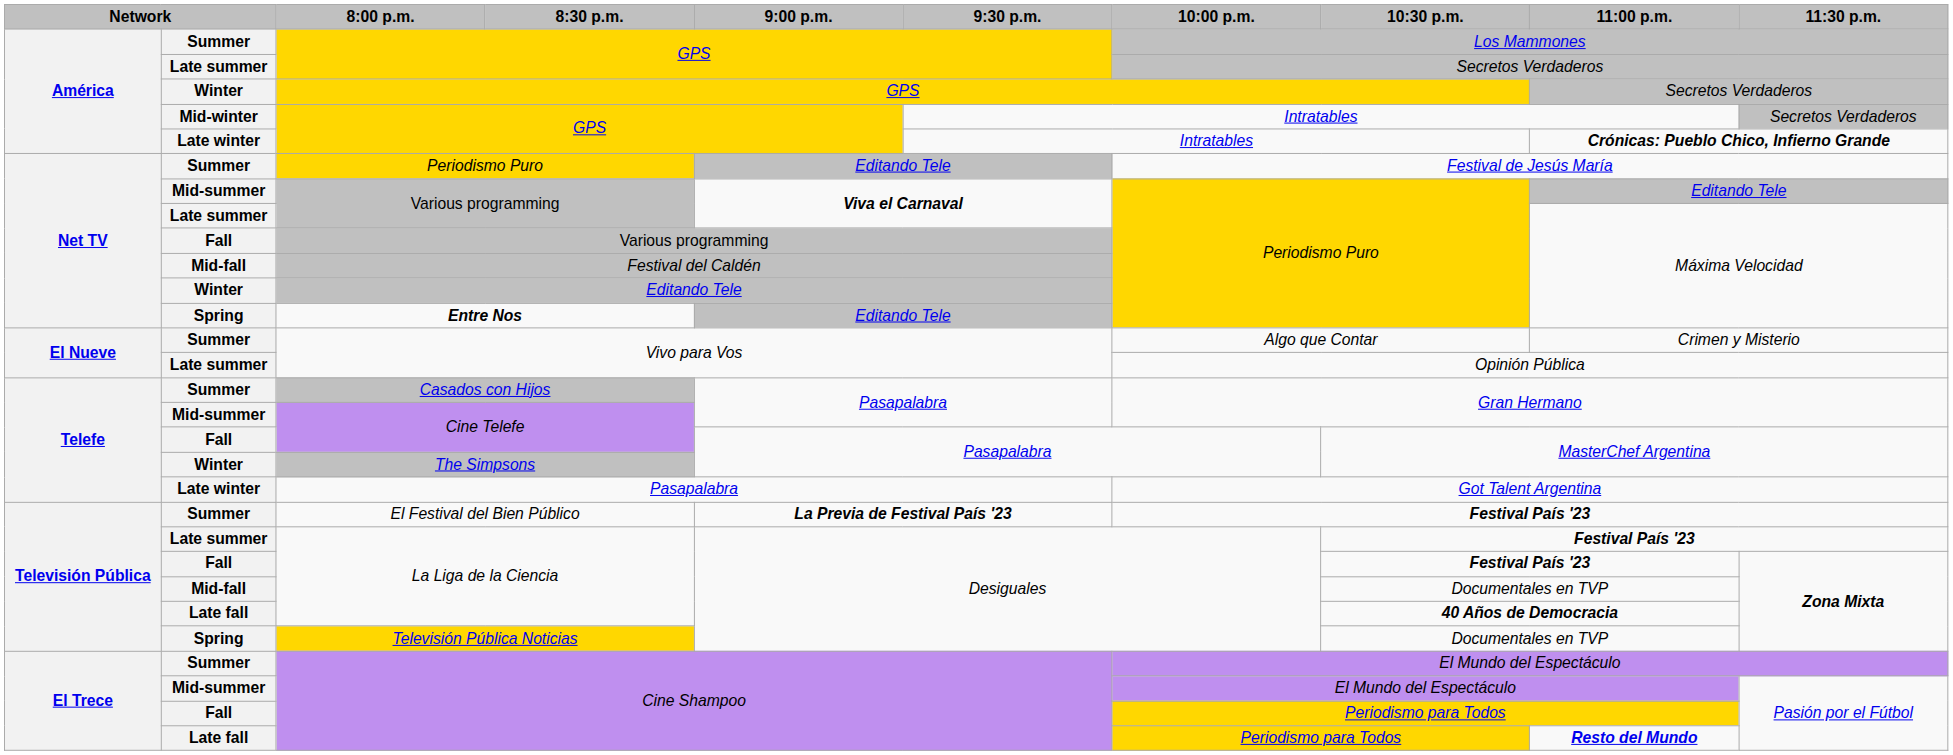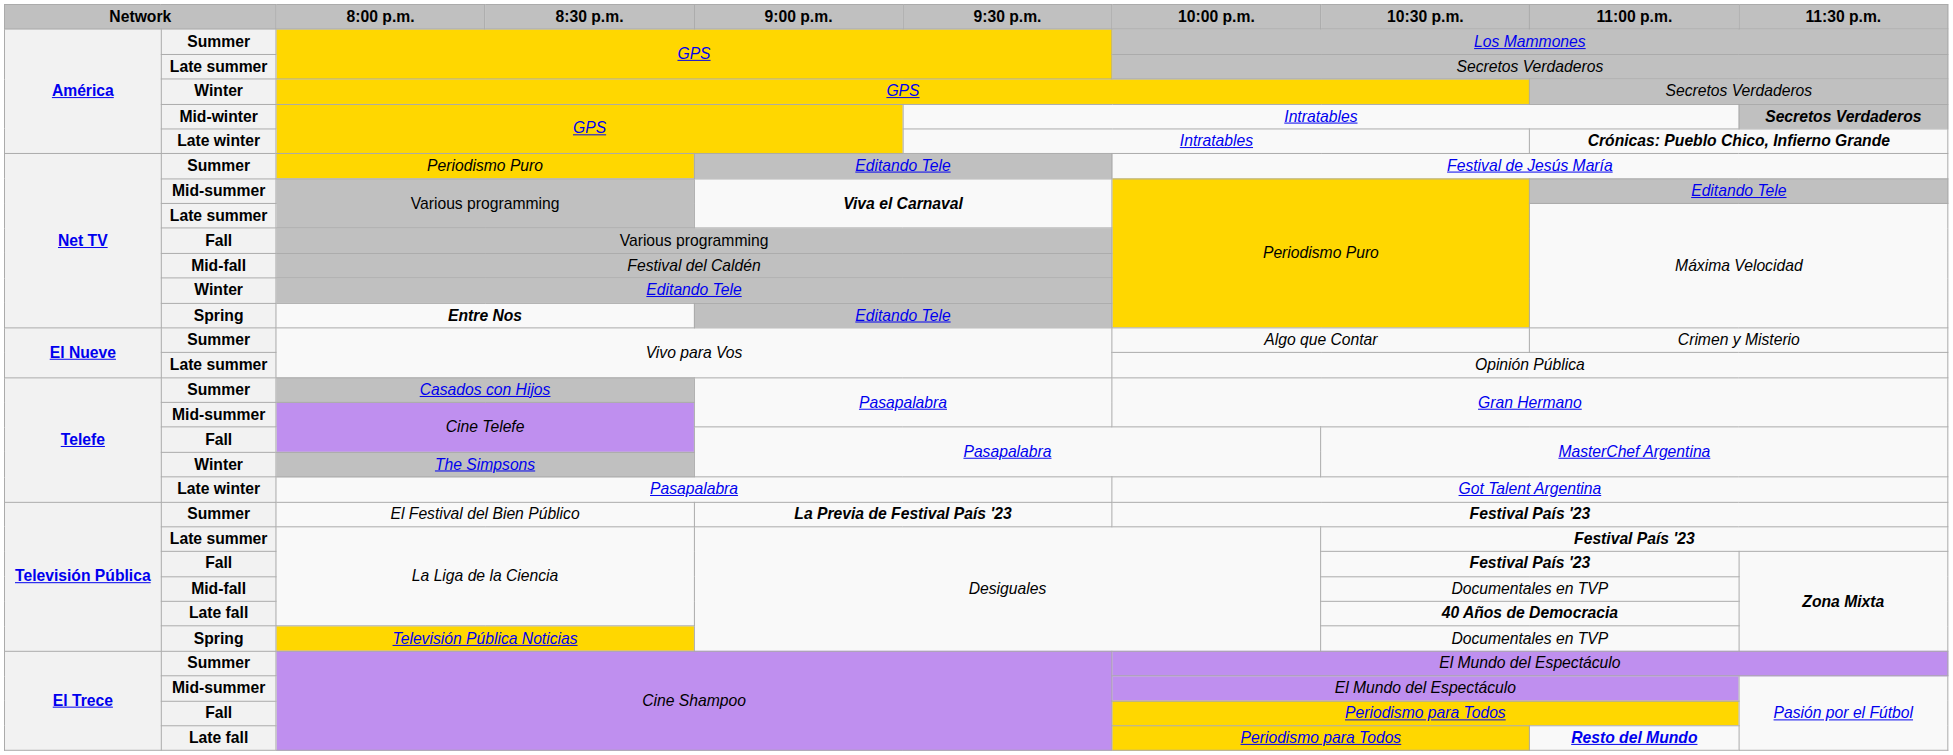(1843, 116) normal -> (1843, 116) bold
